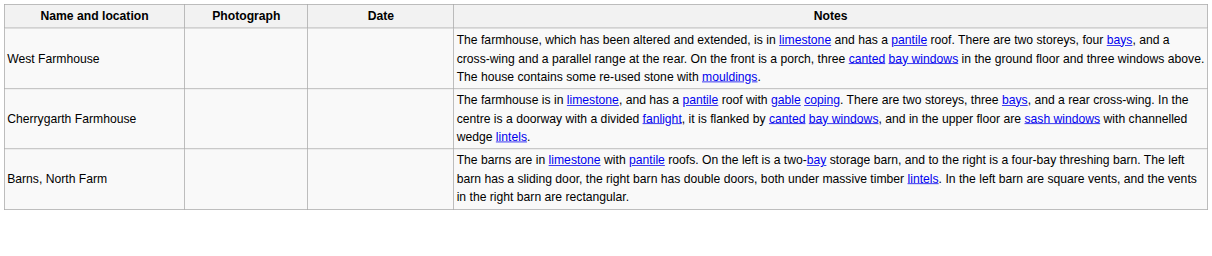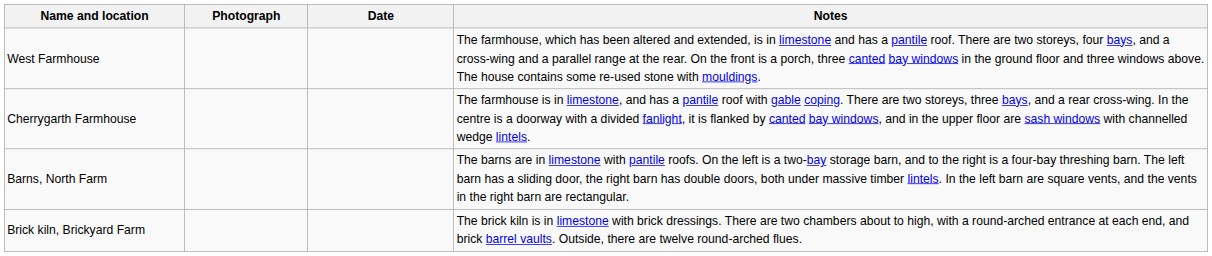+ row: (76, 230)
